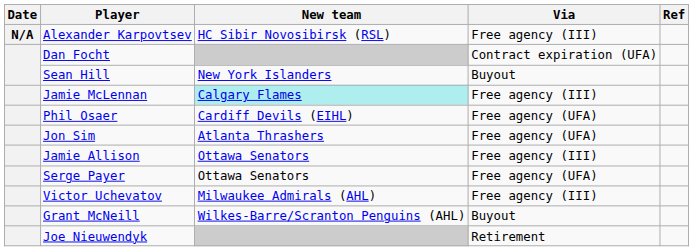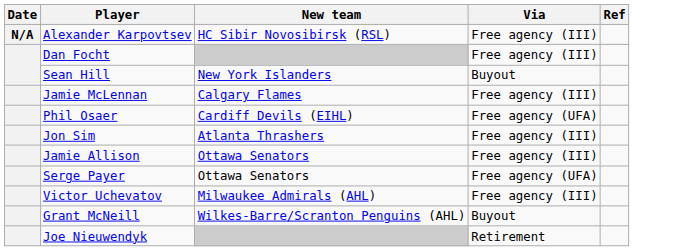(564, 55) Contract expiration (UFA) -> (534, 55) Free agency (III)
(250, 95) paleturquoise background -> (250, 95) no background
(534, 135) Free agency (UFA) -> (534, 135) Free agency (III)
